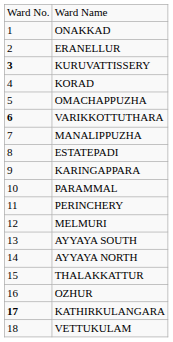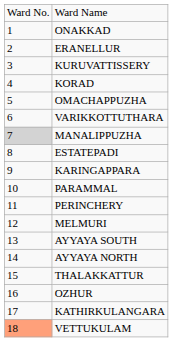(10, 65) bold -> (10, 65) normal
(10, 118) bold -> (10, 118) normal
(10, 135) no background -> (10, 135) lightgrey background
(12, 310) bold -> (12, 310) normal
(12, 328) no background -> (12, 328) lightsalmon background
